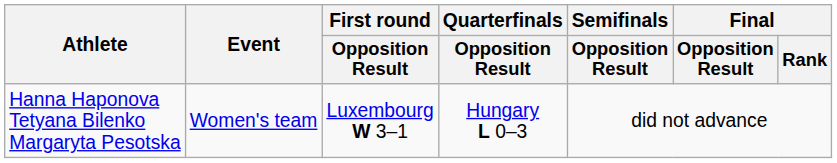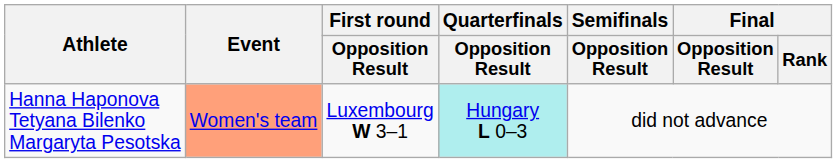(254, 121) no background -> (254, 121) lightsalmon background
(503, 121) no background -> (503, 121) paleturquoise background
